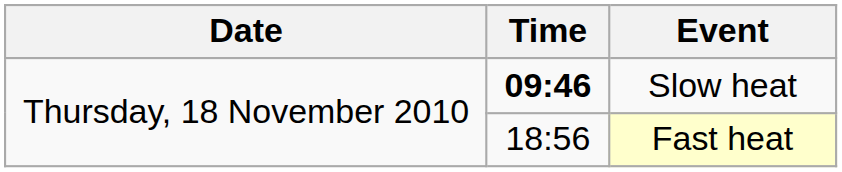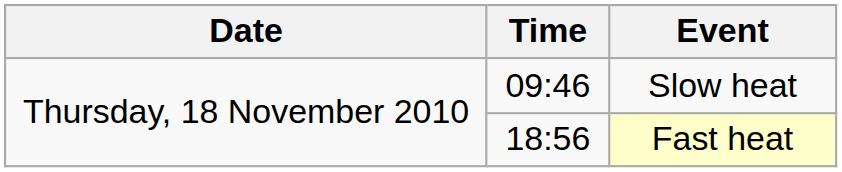(548, 85) bold -> (548, 85) normal
